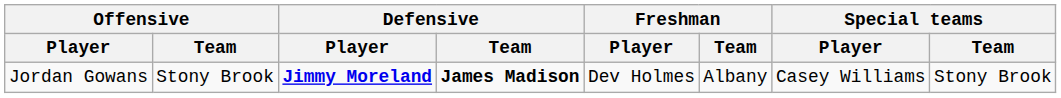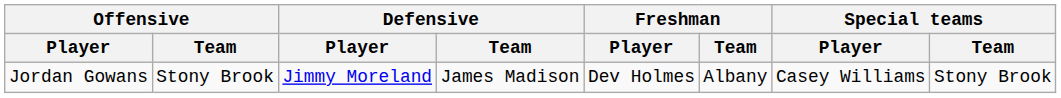(357, 77) bold -> (357, 77) normal
(510, 77) bold -> (510, 77) normal
